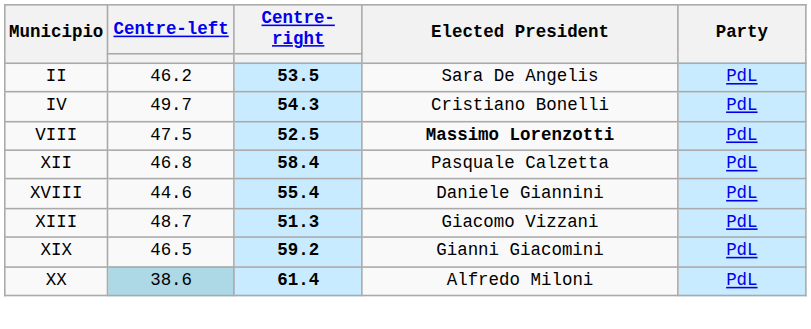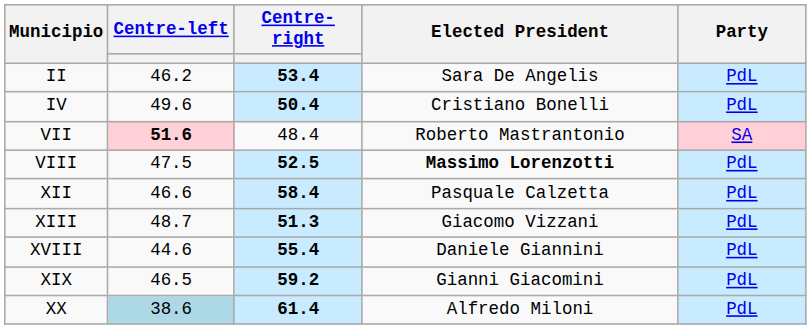(298, 77) 53.5 -> (298, 77) 53.4
(171, 106) 49.7 -> (171, 106) 49.6
(298, 106) 54.3 -> (298, 106) 50.4
+ row: (56, 135)
(171, 164) 46.8 -> (171, 193) 46.6
rows swapped: (56, 222) <-> (56, 193)
